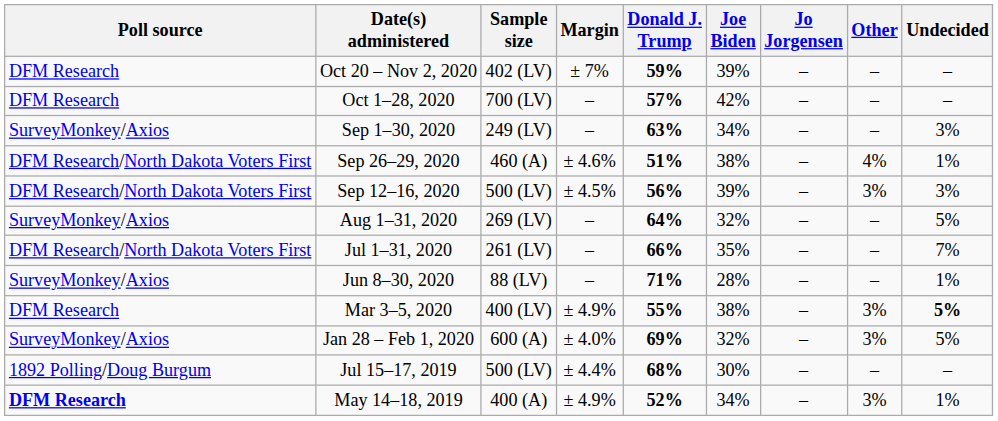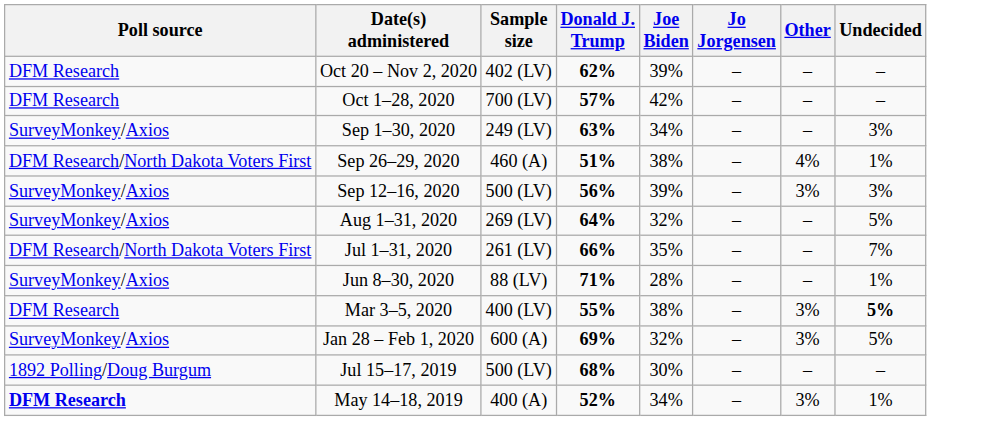- column: (590, 30)
(665, 71) 59% -> (598, 71) 62%
(160, 190) DFM Research/North Dakota Voters First -> (89, 190) SurveyMonkey/Axios
